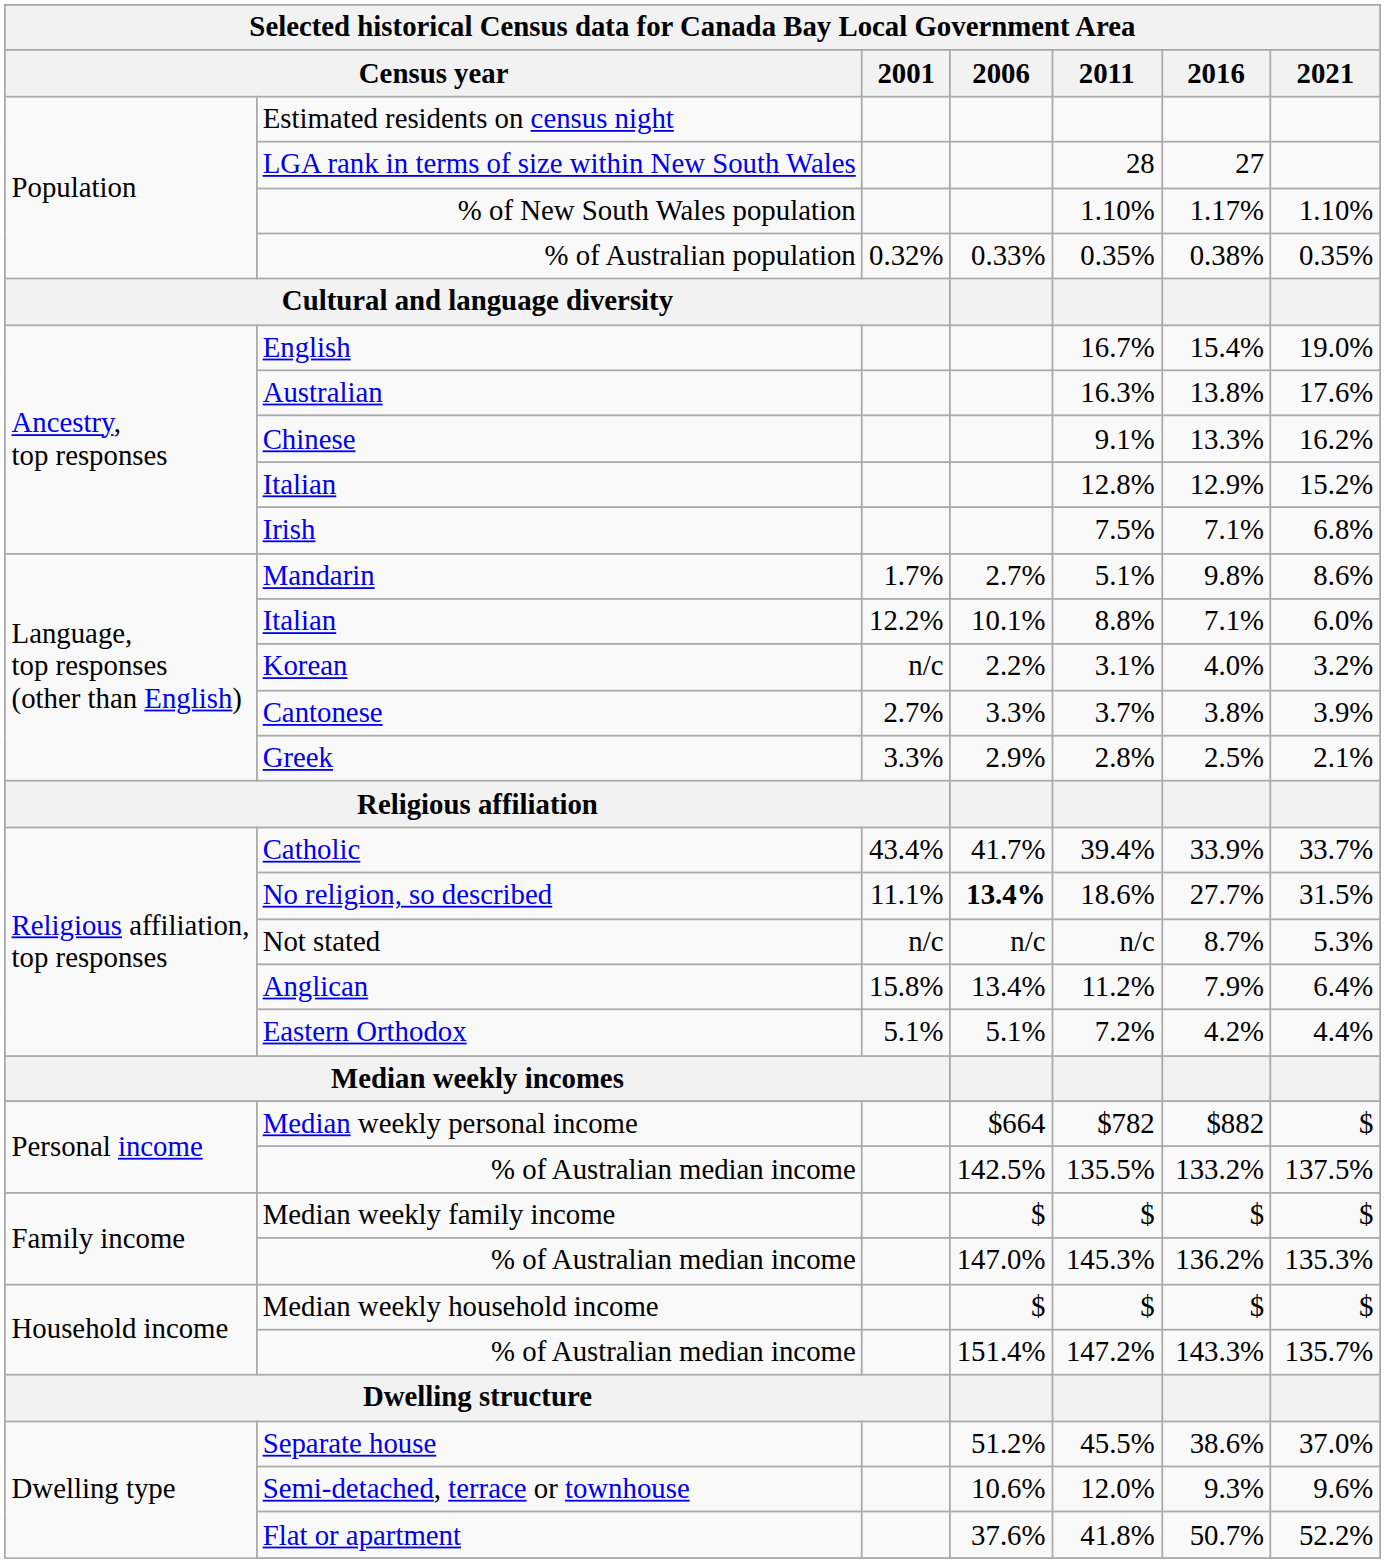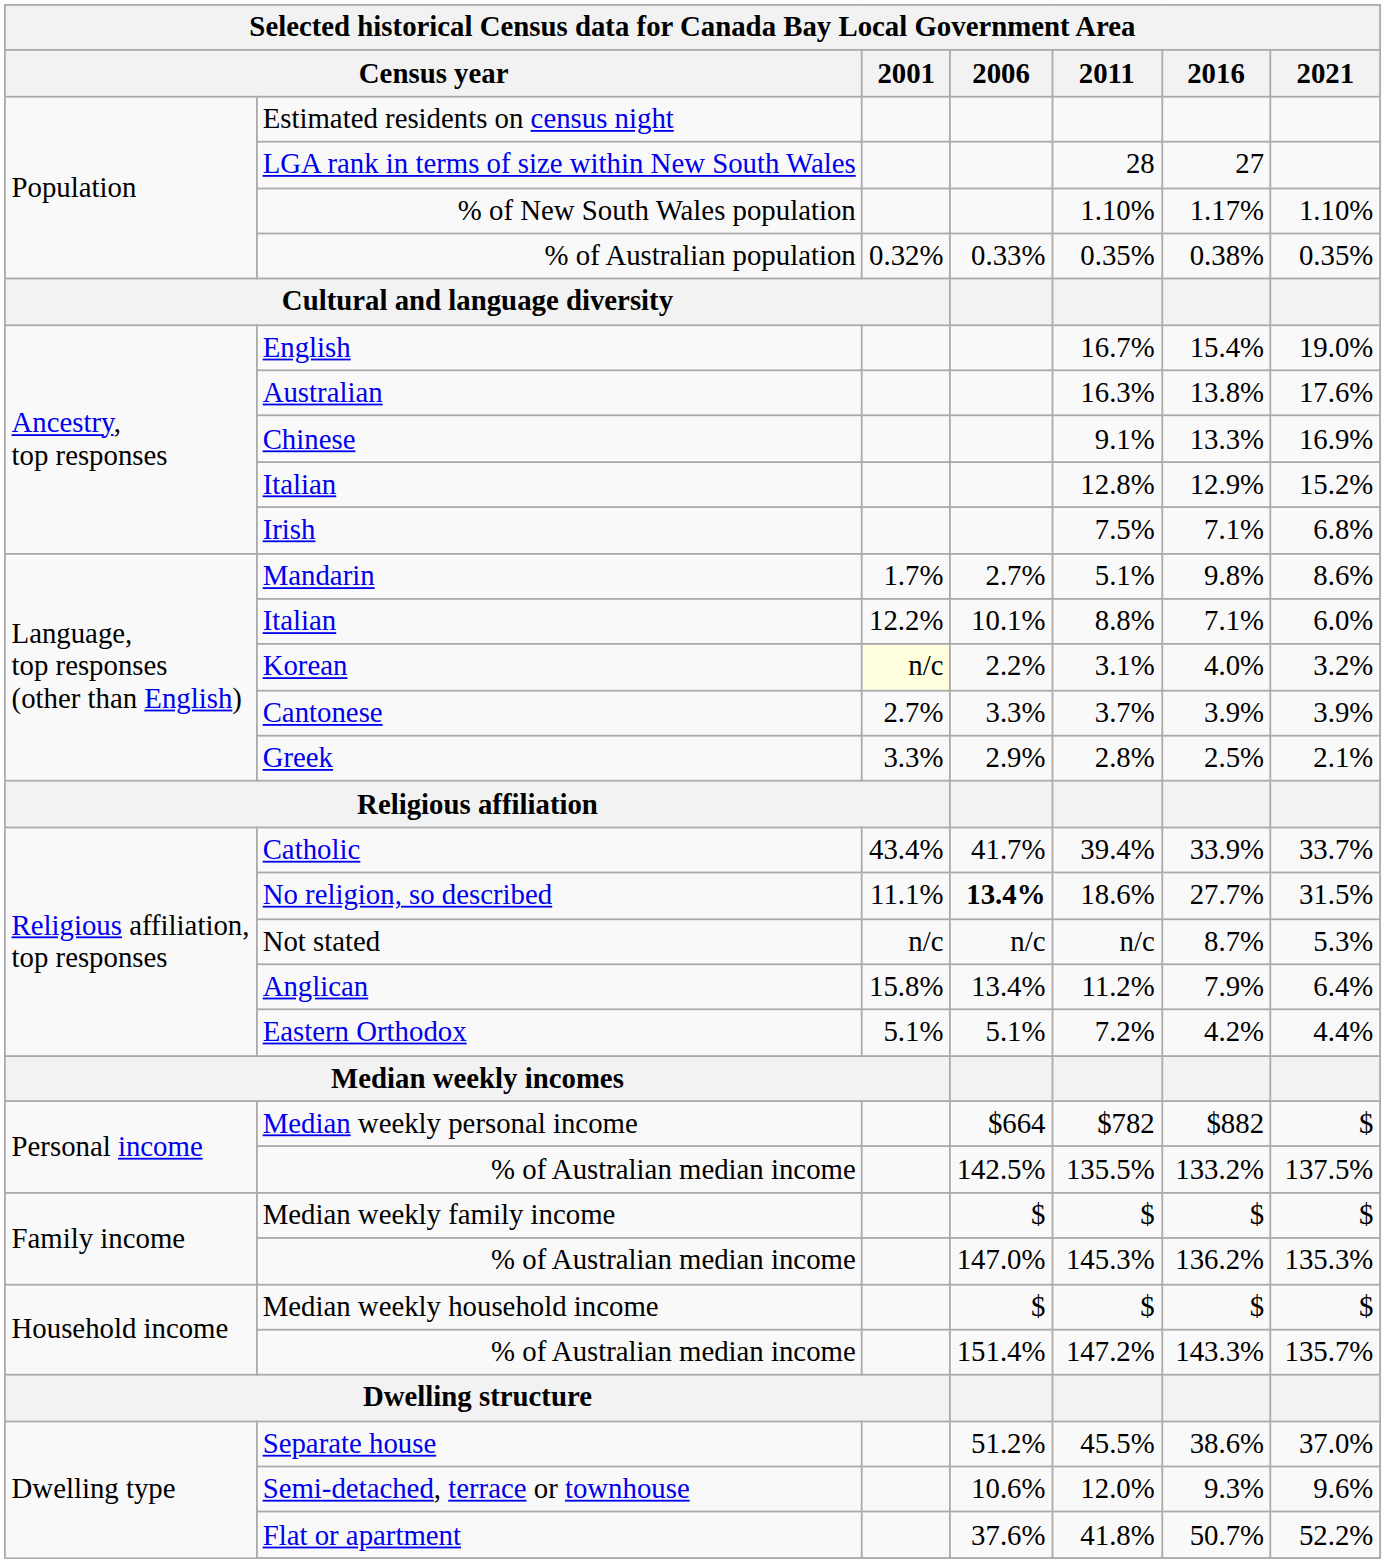(1333, 438) 16.2% -> (1333, 438) 16.9%
(926, 666) no background -> (926, 666) lightyellow background
(1230, 712) 3.8% -> (1230, 712) 3.9%
